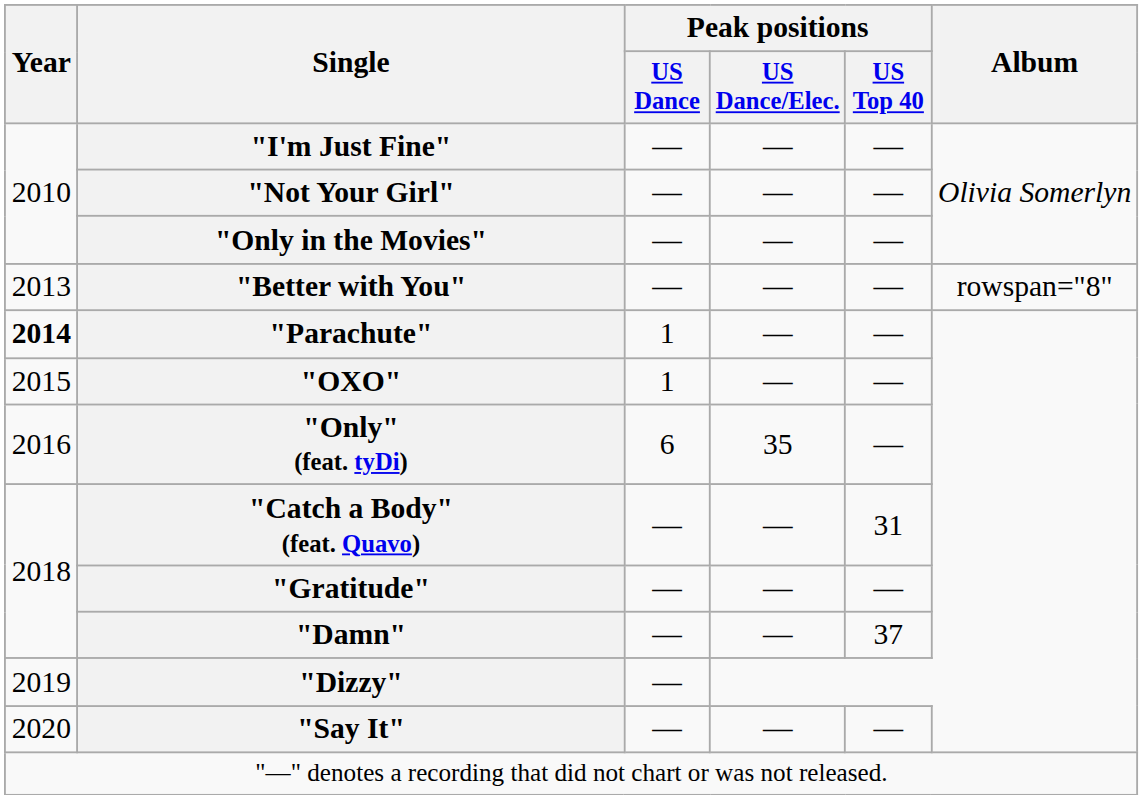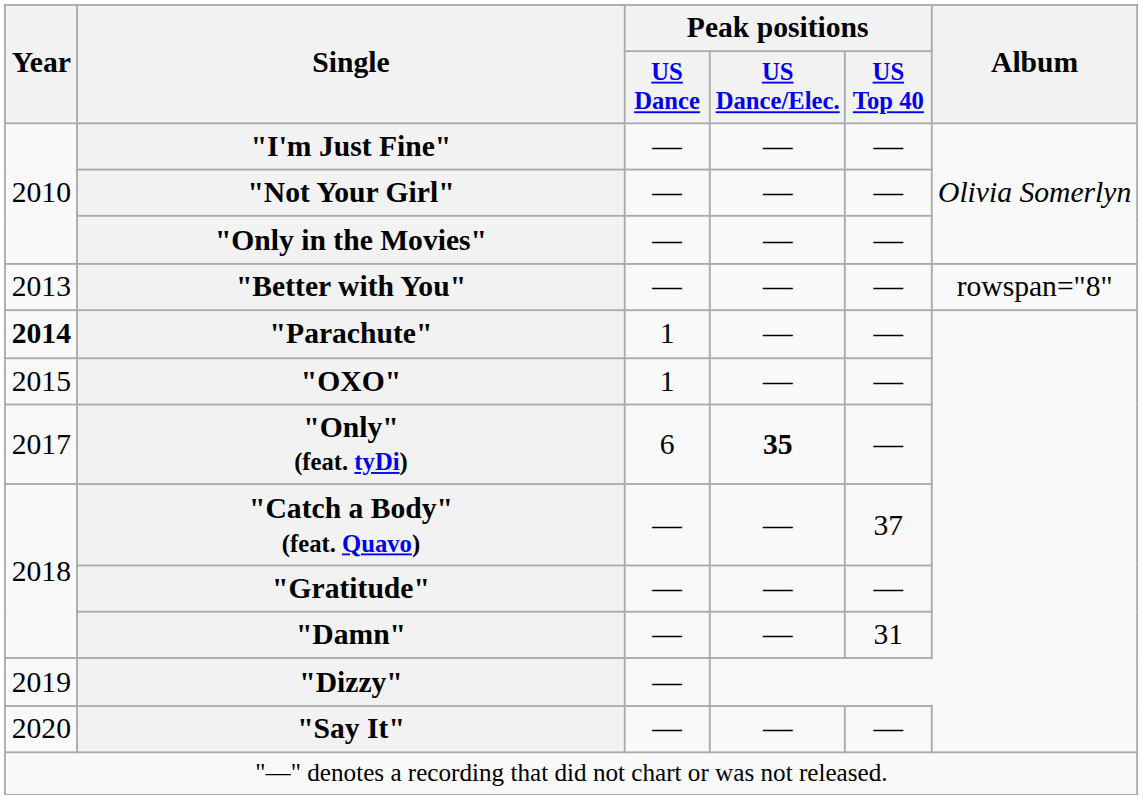(41, 444) 2016 -> (41, 444) 2017
(778, 444) normal -> (778, 444) bold
(888, 524) 31 -> (888, 524) 37
(888, 634) 37 -> (888, 634) 31
